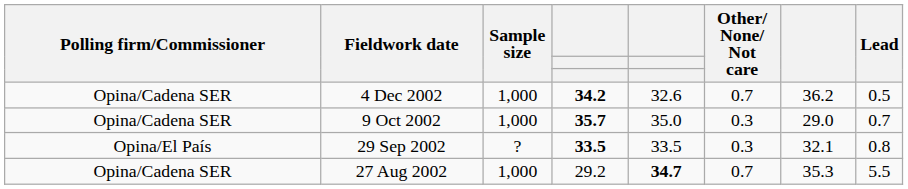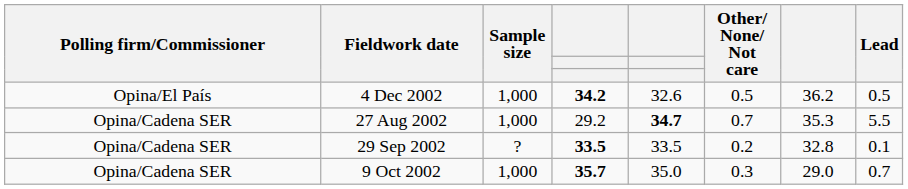(163, 95) Opina/Cadena SER -> (163, 95) Opina/El País
(742, 95) 0.7 -> (742, 95) 0.5
rows swapped: (401, 120) <-> (401, 172)
(163, 146) Opina/El País -> (163, 146) Opina/Cadena SER
(742, 146) 0.3 -> (742, 146) 0.2
(818, 146) 32.1 -> (818, 146) 32.8
(879, 146) 0.8 -> (879, 146) 0.1
